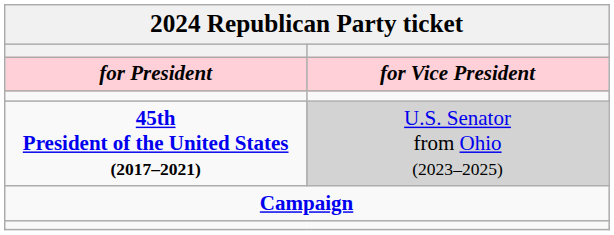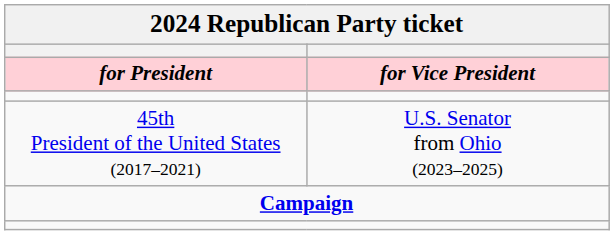(156, 143) bold -> (156, 143) normal
(458, 143) lightgrey background -> (458, 143) no background
